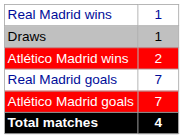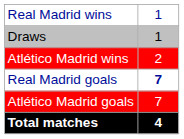(158, 79) normal -> (158, 79) bold
